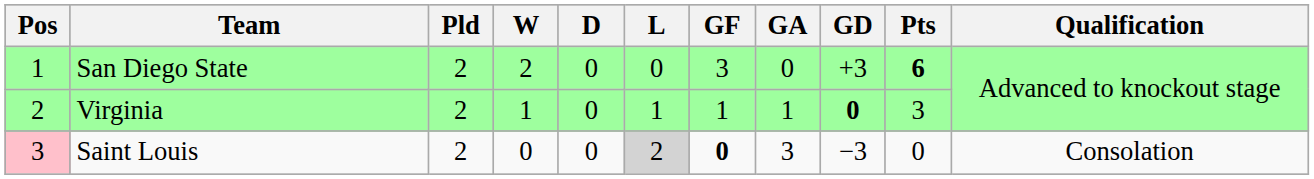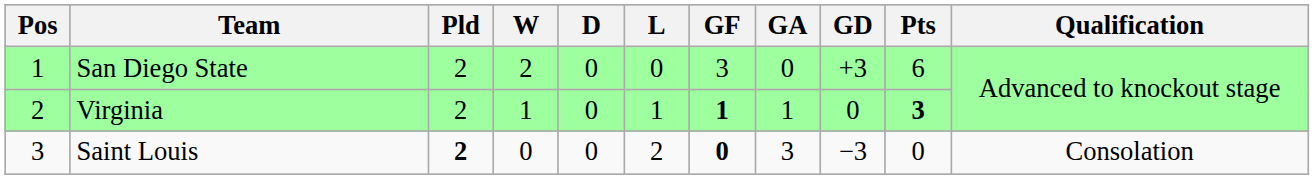(918, 67) bold -> (918, 67) normal
(722, 109) normal -> (722, 109) bold
(853, 109) bold -> (853, 109) normal
(918, 109) normal -> (918, 109) bold
(38, 151) pink background -> (38, 151) no background
(461, 151) normal -> (461, 151) bold
(657, 151) lightgrey background -> (657, 151) no background
